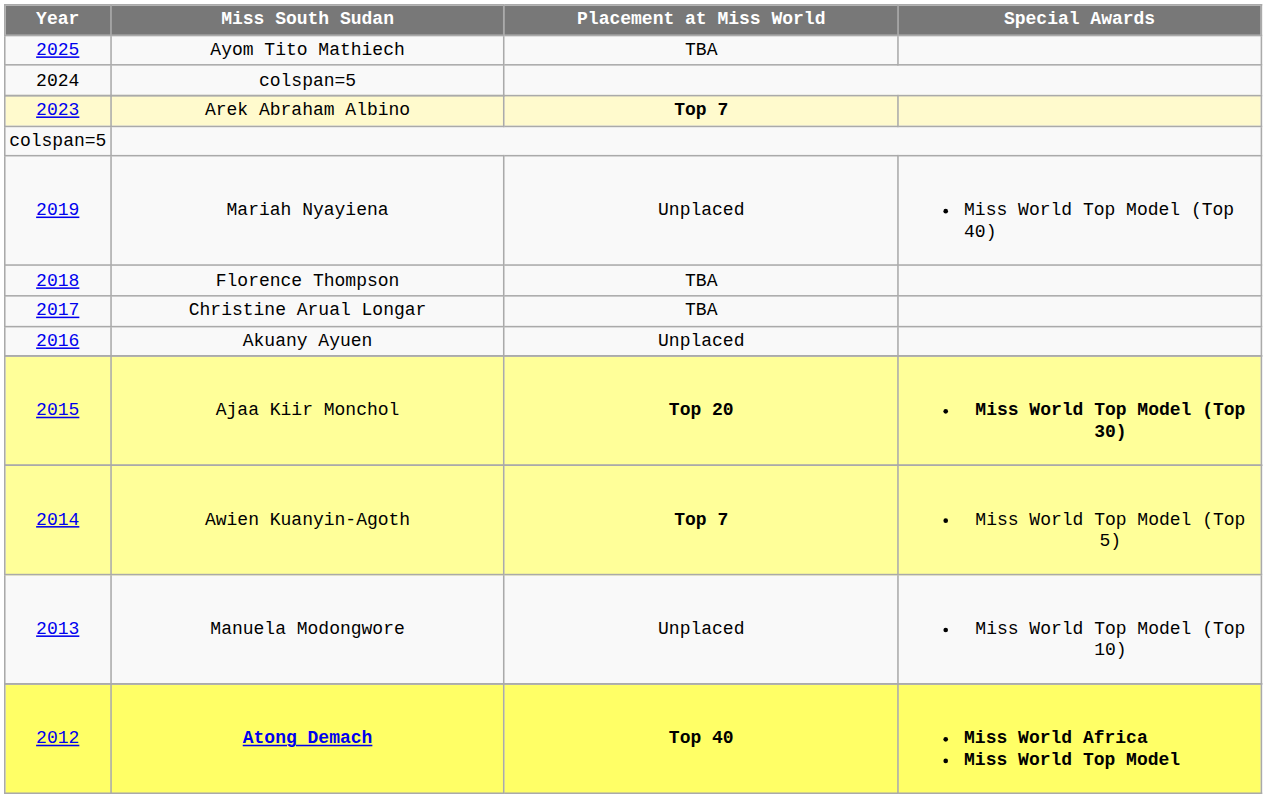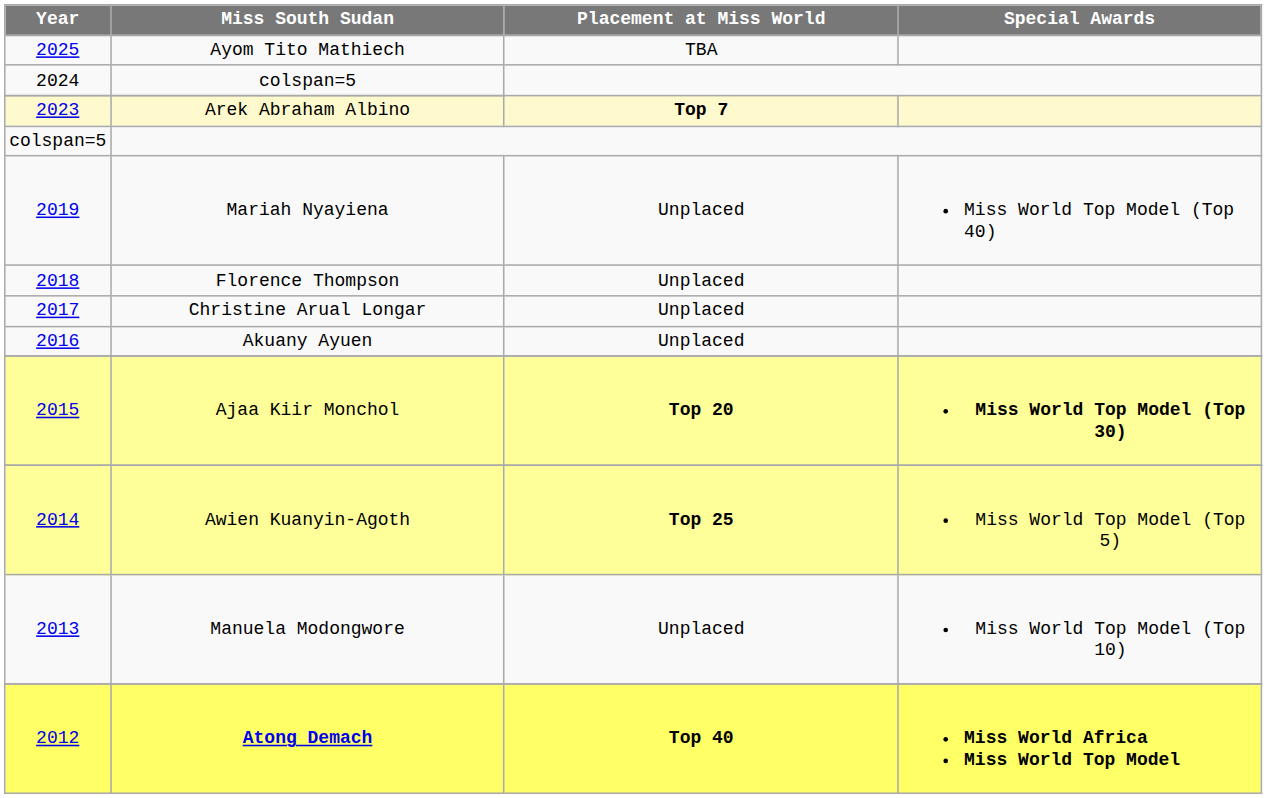(701, 280) TBA -> (701, 280) Unplaced
(701, 311) TBA -> (701, 311) Unplaced
(701, 520) Top 7 -> (701, 520) Top 25
